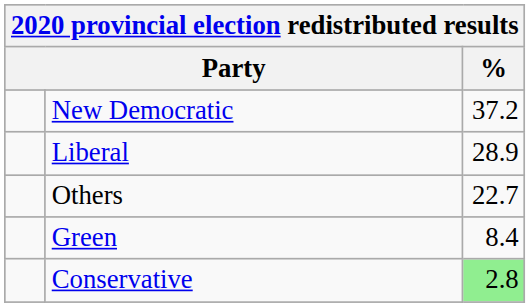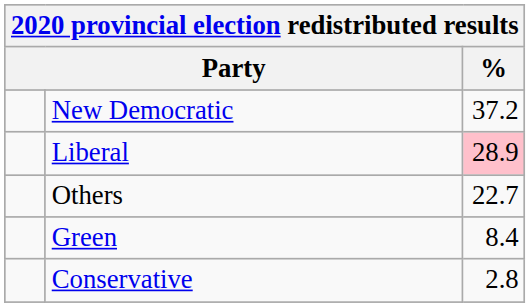(495, 152) no background -> (495, 152) pink background
(502, 279) lightgreen background -> (502, 279) no background
